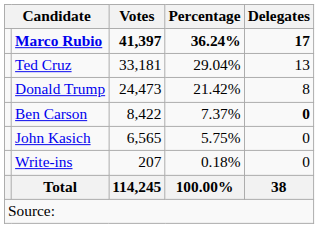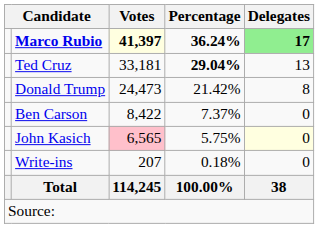(140, 41) no background -> (140, 41) lightyellow background
(302, 41) no background -> (302, 41) lightgreen background
(217, 65) normal -> (216, 65) bold
(306, 114) bold -> (306, 114) normal
(144, 138) no background -> (144, 138) pink background
(306, 138) no background -> (306, 138) lightyellow background
